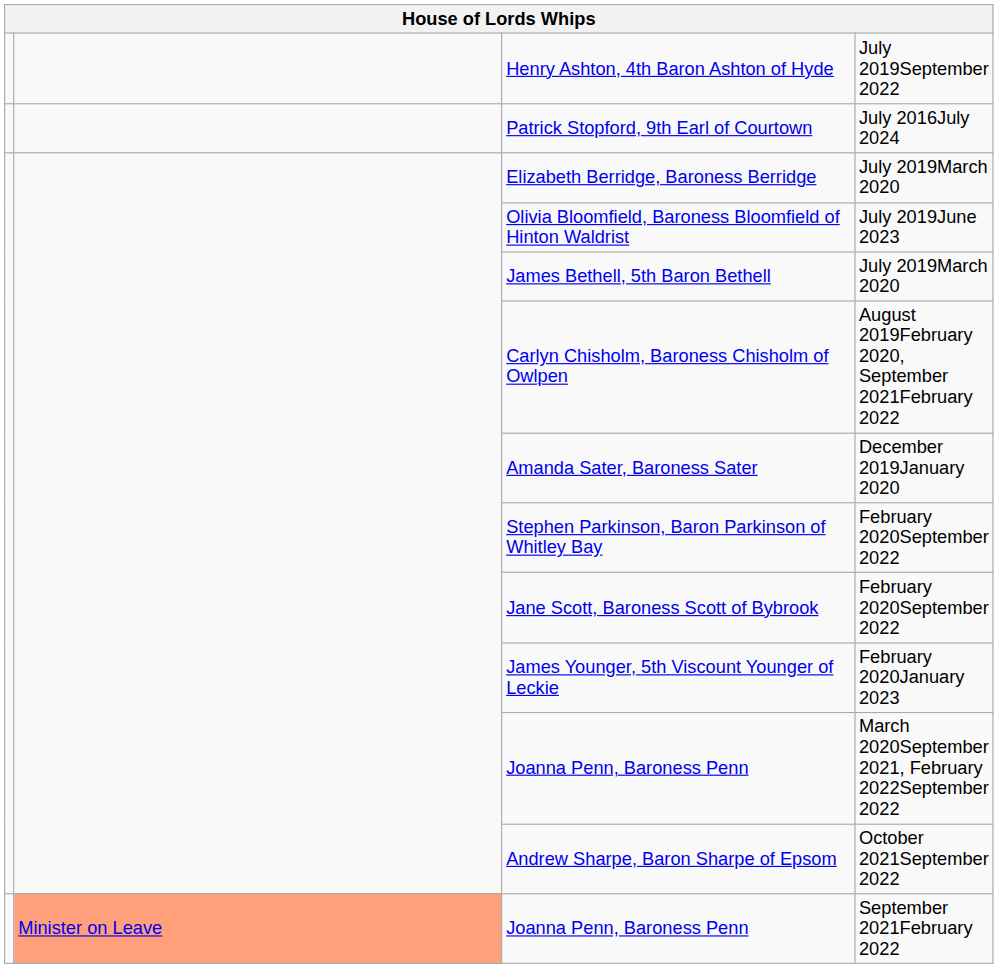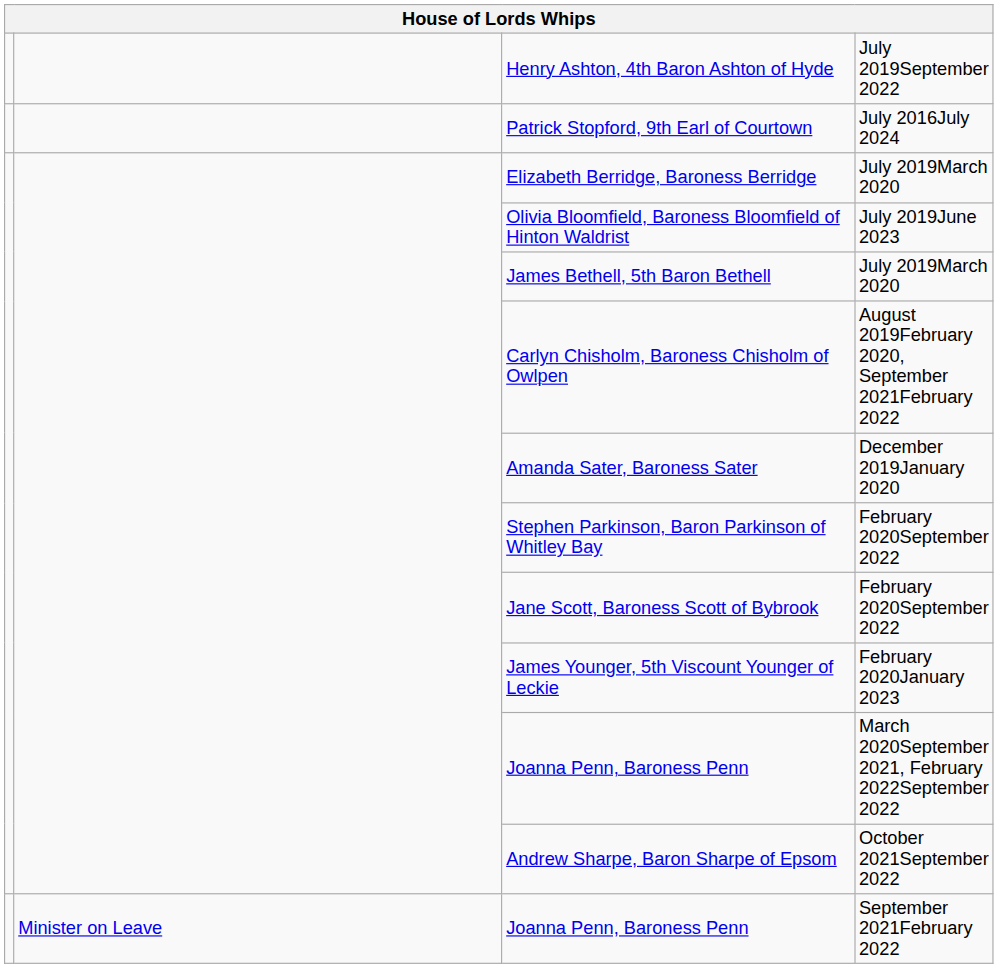(90, 928) lightsalmon background -> (90, 928) no background
